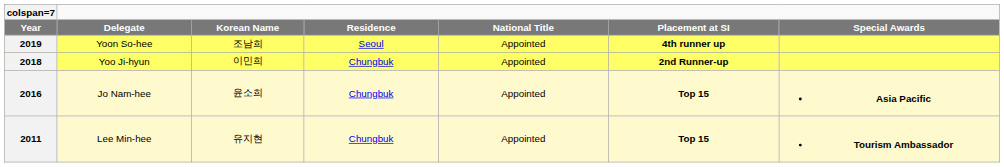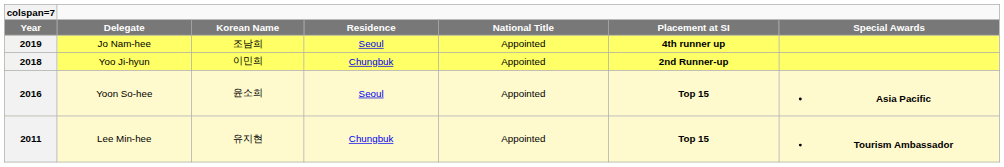(124, 44) Yoon So-hee -> (124, 44) Jo Nam-hee
(124, 93) Jo Nam-hee -> (124, 93) Yoon So-hee
(371, 93) Chungbuk -> (371, 93) Seoul
